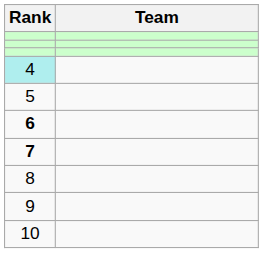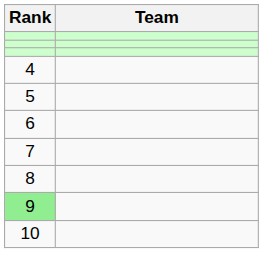(30, 69) paleturquoise background -> (30, 69) no background
(30, 124) bold -> (30, 124) normal
(30, 151) bold -> (30, 151) normal
(30, 206) no background -> (30, 206) lightgreen background
